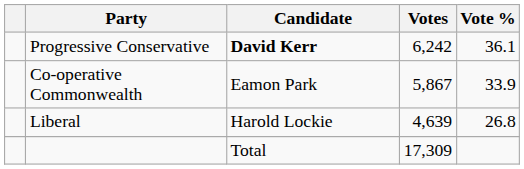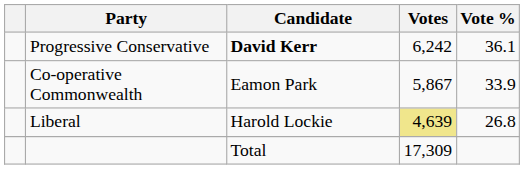(432, 121) no background -> (432, 121) khaki background
